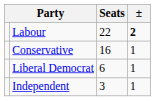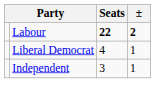(105, 31) normal -> (105, 31) bold
- row: (43, 50)
(102, 68) 6 -> (102, 50) 4
